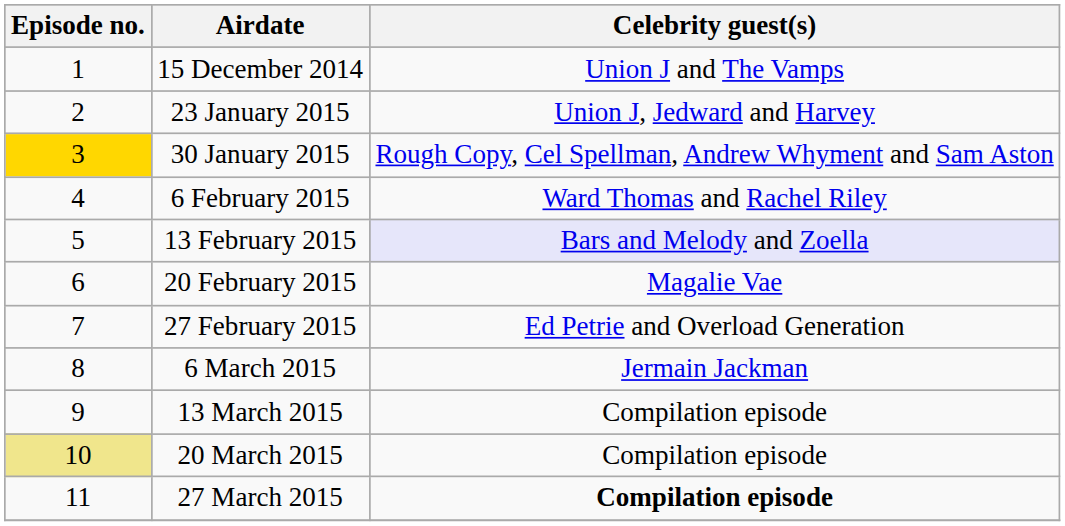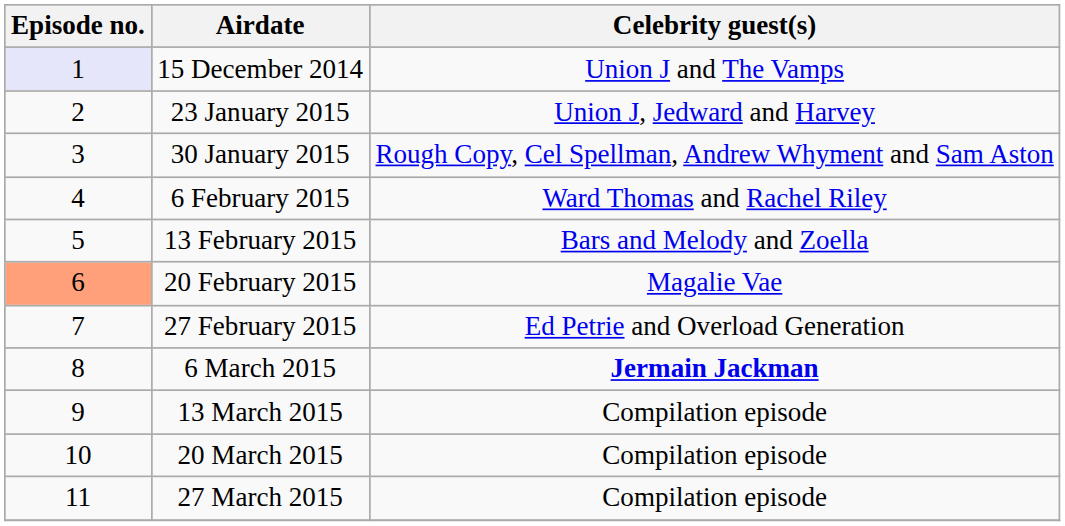(78, 68) no background -> (78, 68) lavender background
(78, 154) gold background -> (78, 154) no background
(715, 240) lavender background -> (715, 240) no background
(78, 283) no background -> (78, 283) lightsalmon background
(715, 369) normal -> (715, 369) bold
(78, 454) khaki background -> (78, 454) no background
(715, 497) bold -> (715, 497) normal
